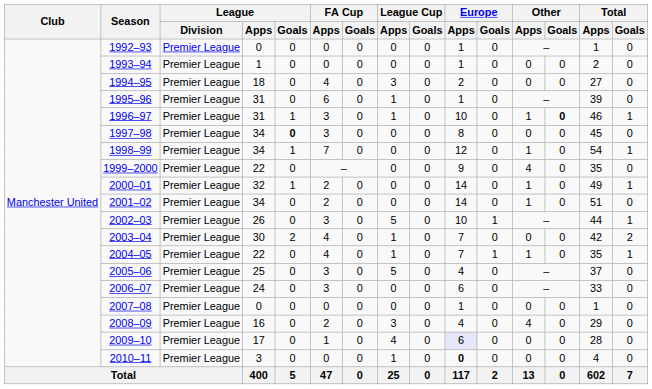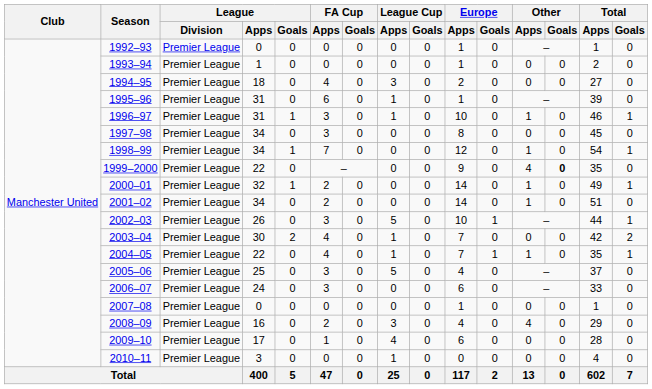(562, 116) bold -> (562, 116) normal
(292, 133) bold -> (292, 133) normal
(562, 168) normal -> (562, 168) bold
(461, 340) lavender background -> (461, 340) no background
(461, 358) bold -> (461, 358) normal
